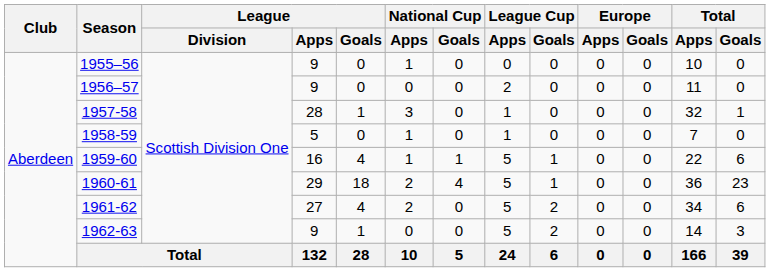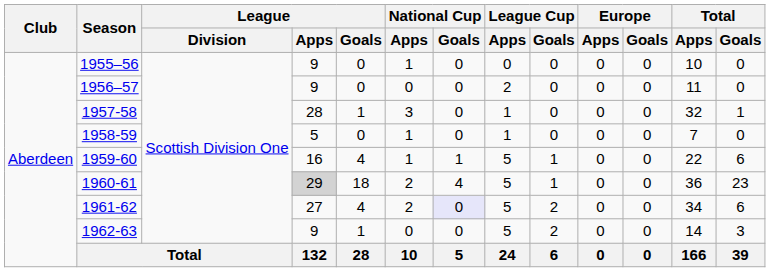(314, 183) no background -> (314, 183) lightgrey background
(459, 207) no background -> (459, 207) lavender background
